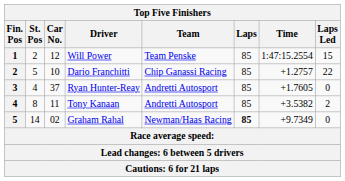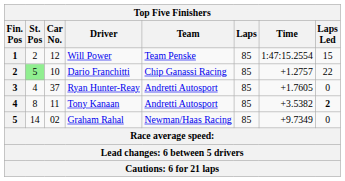(35, 72) no background -> (35, 72) lightgreen background
(328, 104) normal -> (328, 104) bold
(246, 120) bold -> (246, 120) normal
